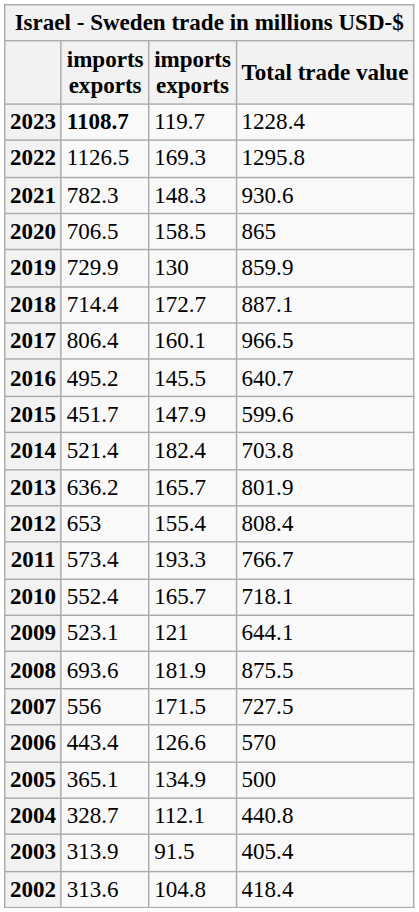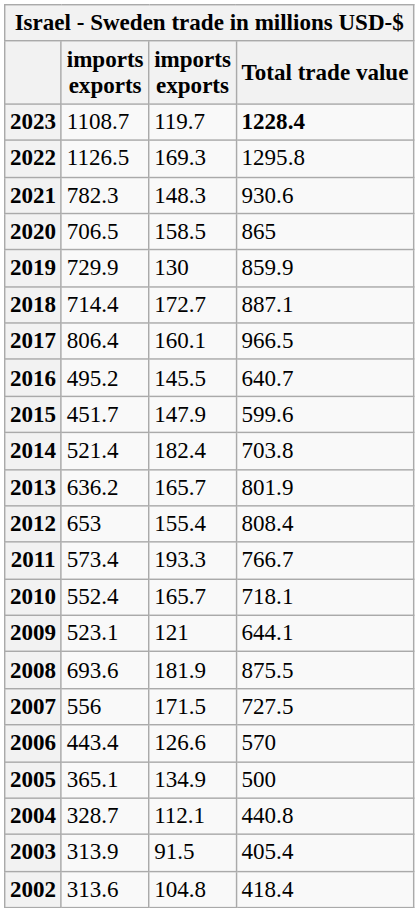(98, 121) bold -> (98, 121) normal
(273, 121) normal -> (273, 121) bold
